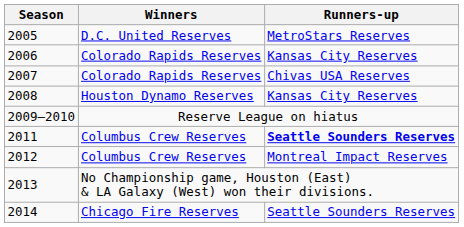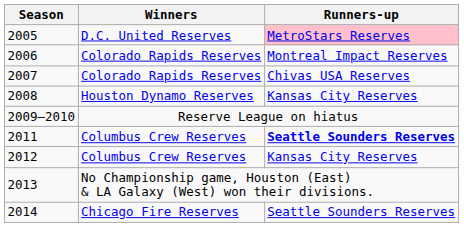(339, 35) no background -> (339, 35) pink background
(342, 55) Kansas City Reserves -> (357, 55) Montreal Impact Reserves
(357, 157) Montreal Impact Reserves -> (342, 157) Kansas City Reserves
